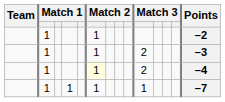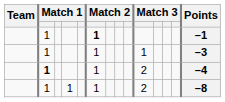(96, 35) normal -> (96, 35) bold
(201, 35) –2 -> (201, 35) –1
(144, 53) 2 -> (144, 53) 1
(47, 70) normal -> (47, 70) bold
(96, 70) lightyellow background -> (96, 70) no background
(144, 88) 1 -> (144, 88) 2
(201, 88) –7 -> (201, 88) –8
